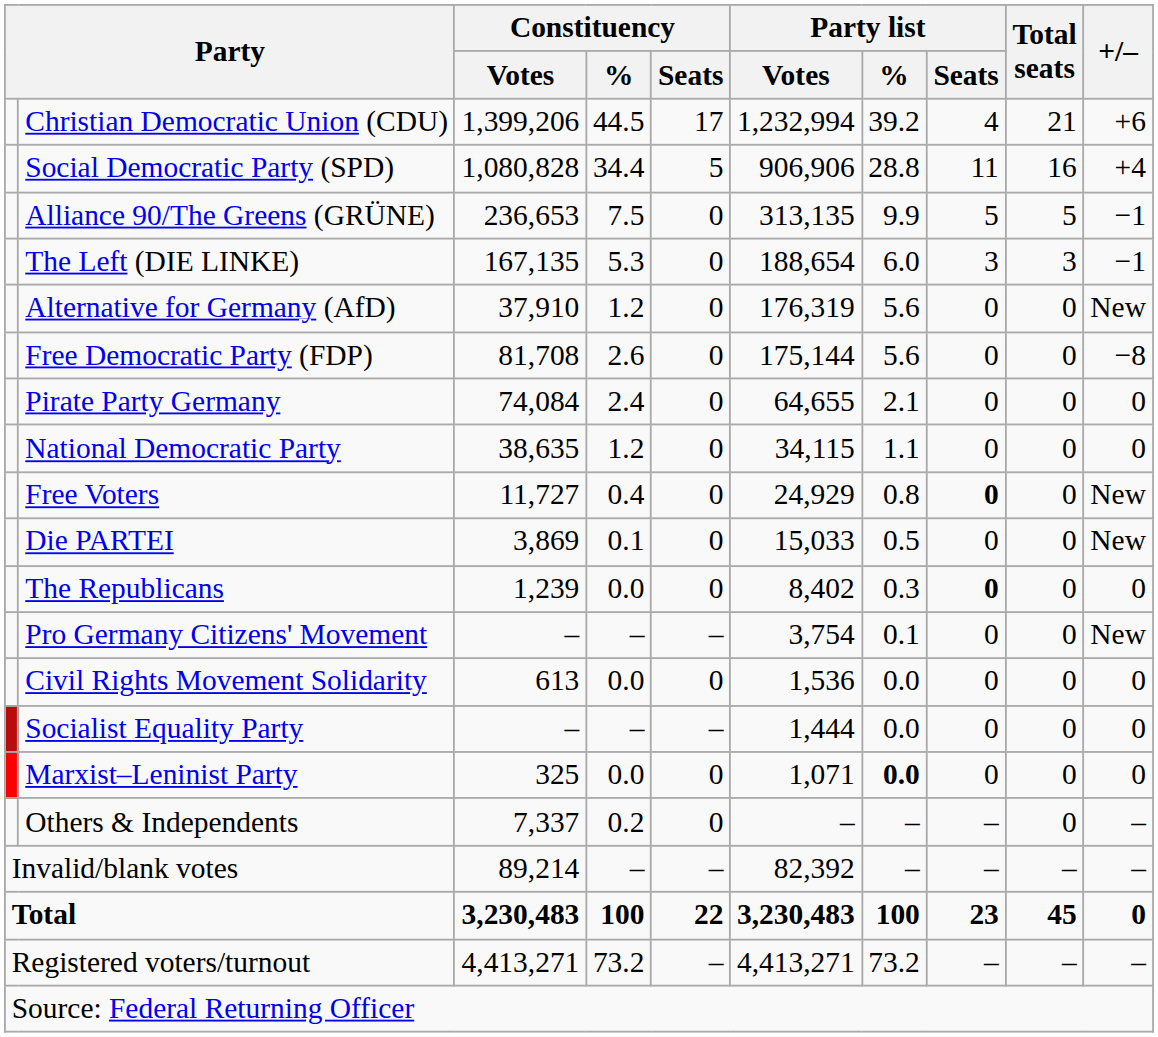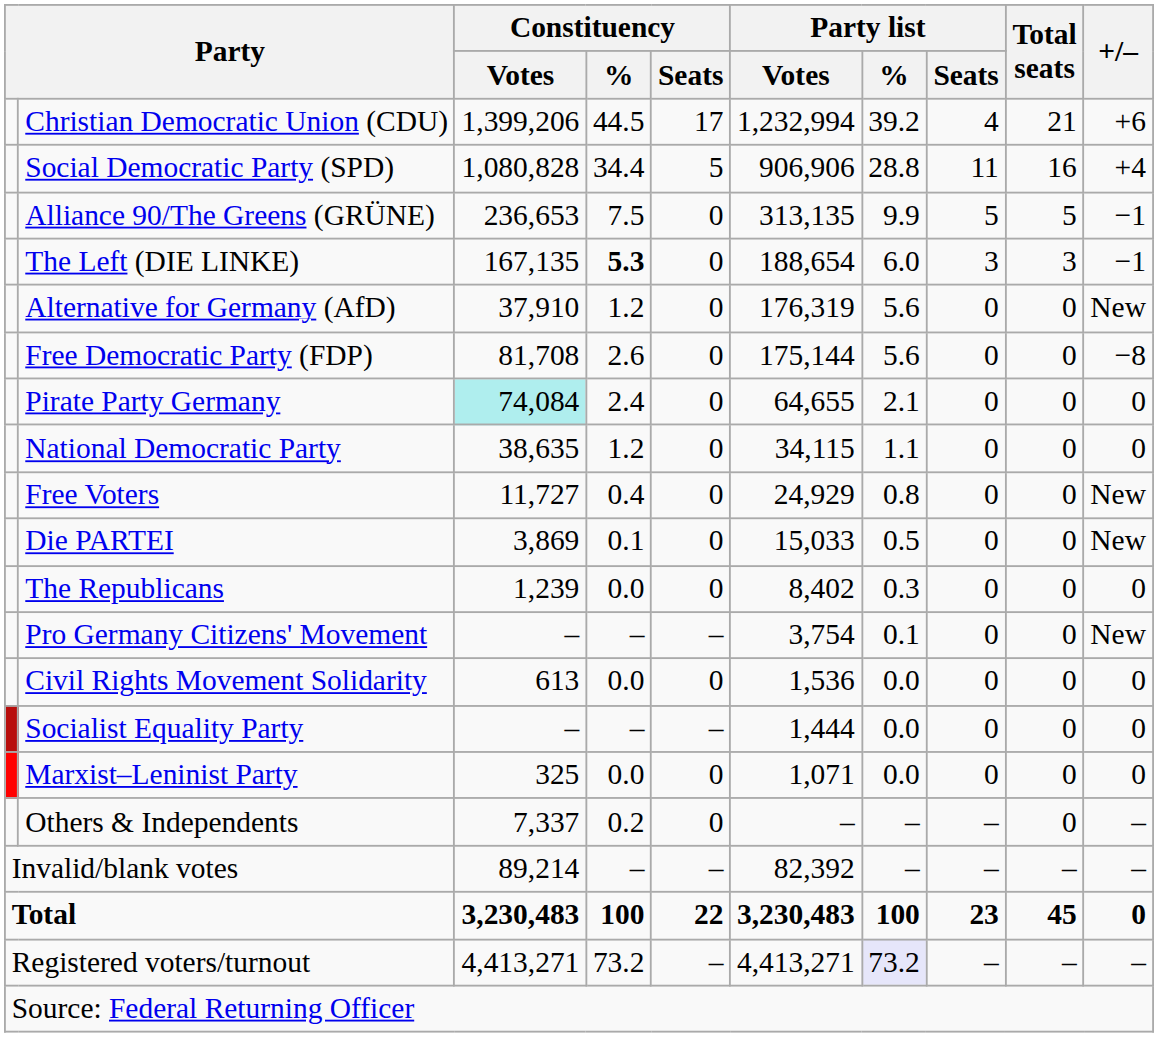(626, 261) normal -> (626, 261) bold
(539, 401) no background -> (539, 401) paleturquoise background
(991, 494) bold -> (991, 494) normal
(991, 588) bold -> (991, 588) normal
(901, 774) bold -> (901, 774) normal
(894, 961) no background -> (894, 961) lavender background
